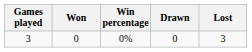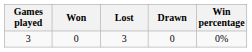columns swapped: (223, 17) <-> (126, 17)
